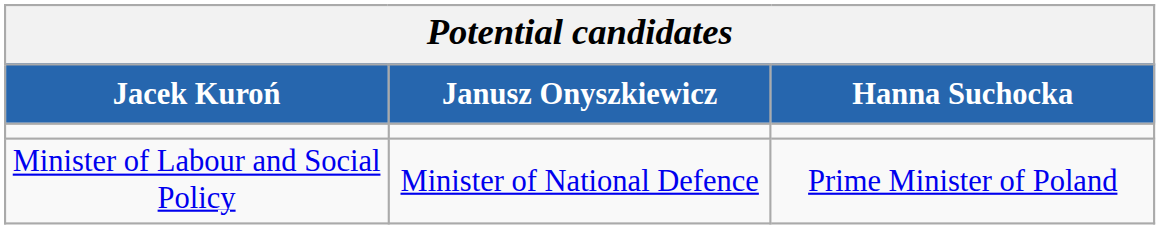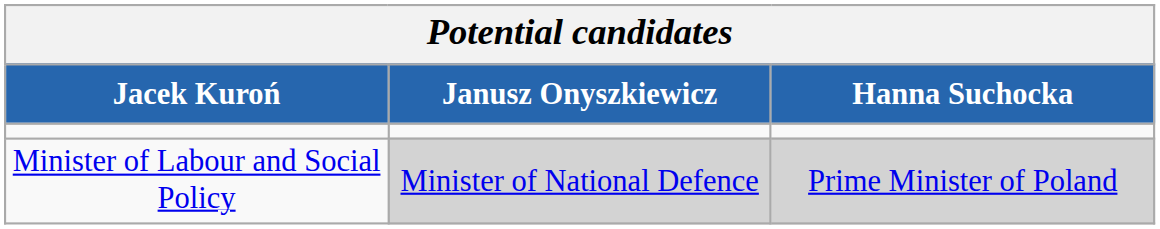(580, 180) no background -> (580, 180) lightgrey background
(963, 180) no background -> (963, 180) lightgrey background
